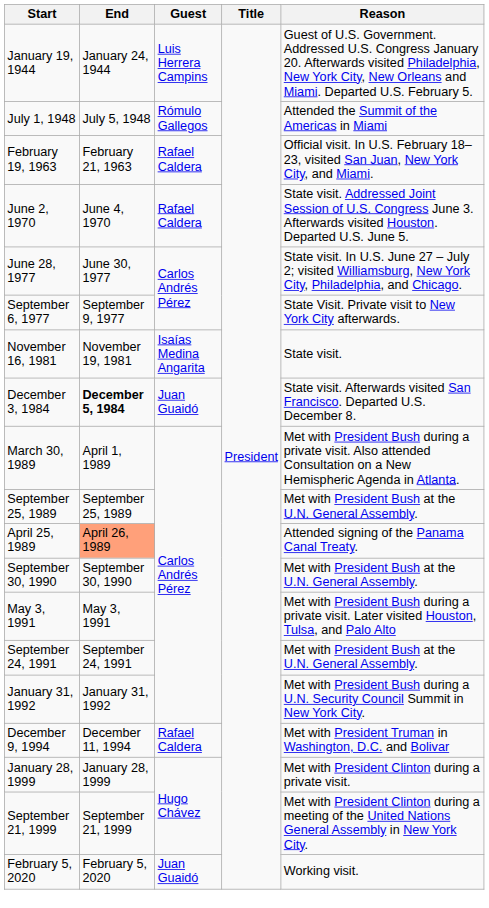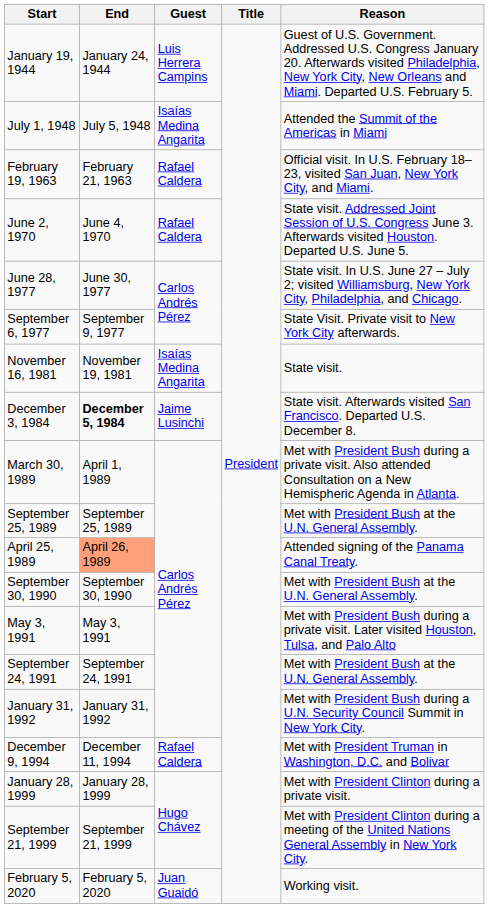(183, 118) Rómulo Gallegos -> (181, 125) Isaías Medina Angarita
(178, 402) Juan Guaidó -> (181, 416) Jaime Lusinchi
